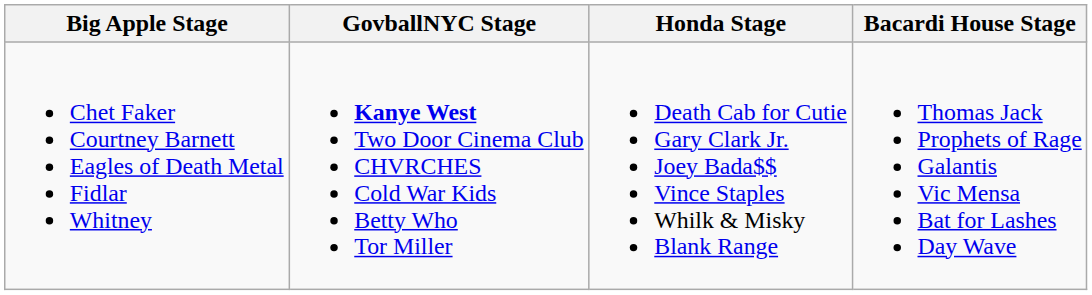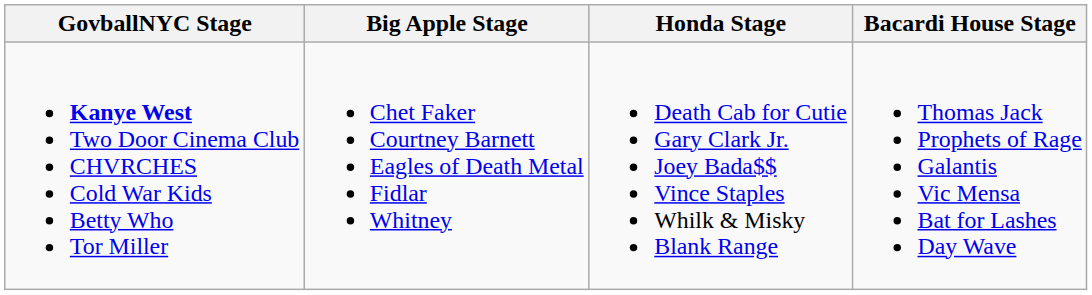columns swapped: (439, 23) <-> (147, 23)
